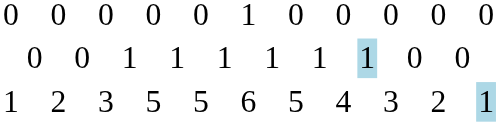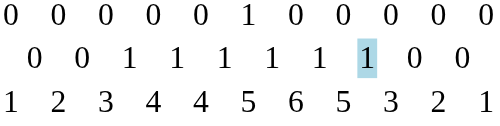(153, 101) 5 -> (153, 101) 4
(201, 101) 5 -> (201, 101) 4
(248, 101) 6 -> (248, 101) 5
(296, 101) 5 -> (296, 101) 6
(344, 101) 4 -> (344, 101) 5
(486, 101) lightblue background -> (486, 101) no background
